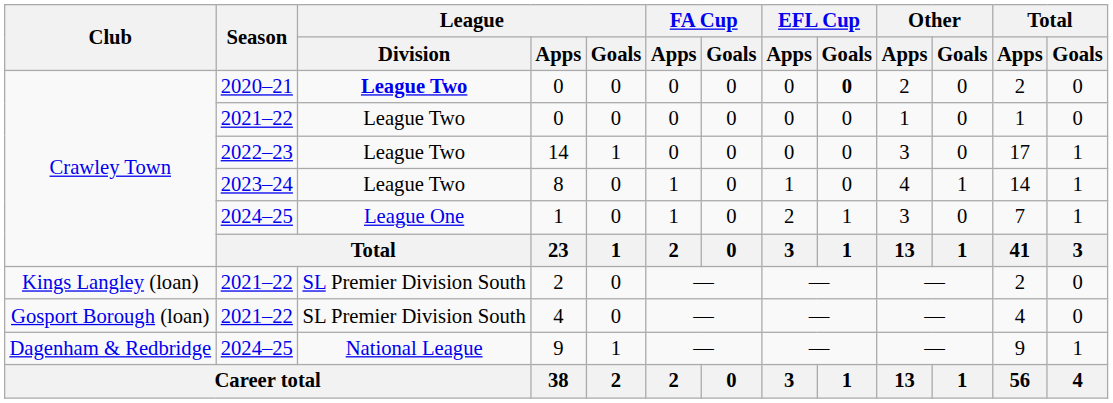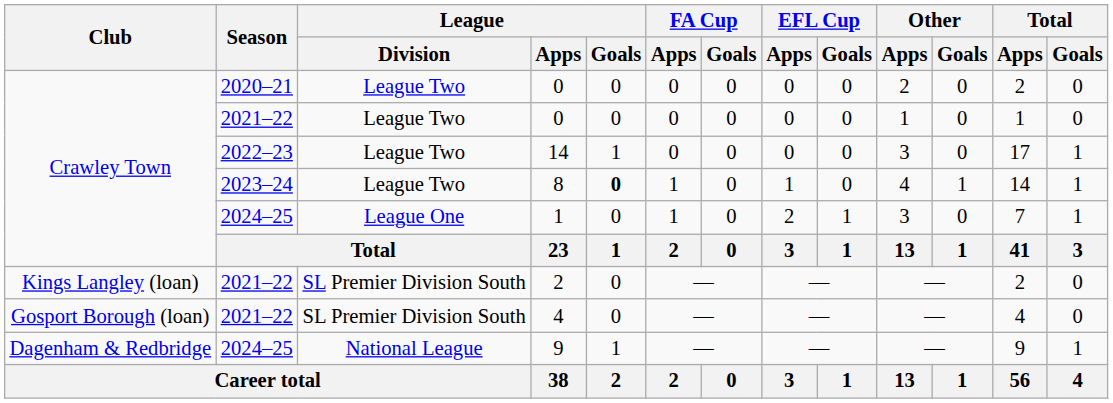(414, 86) bold -> (414, 86) normal
(847, 86) bold -> (847, 86) normal
(616, 184) normal -> (616, 184) bold
